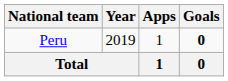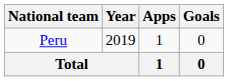(201, 40) bold -> (201, 40) normal
